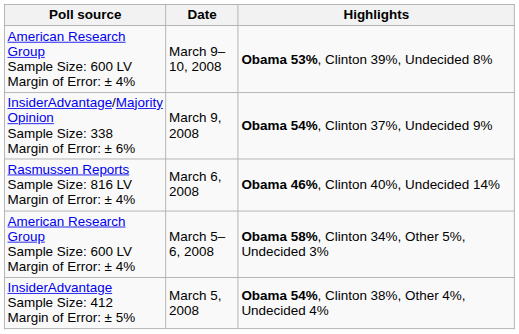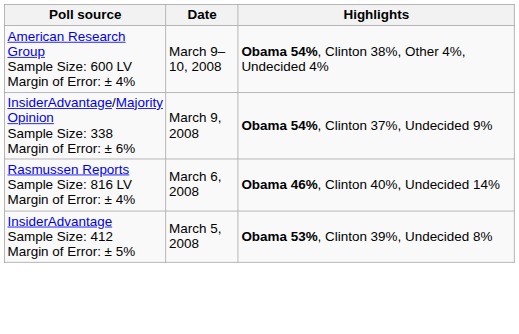(367, 59) Obama 53%, Clinton 39%, Undecided 8% -> (353, 59) Obama 54%, Clinton 38%, Other 4%, Undecided 4%
- row: (197, 244)
(353, 303) Obama 54%, Clinton 38%, Other 4%, Undecided 4% -> (367, 236) Obama 53%, Clinton 39%, Undecided 8%
